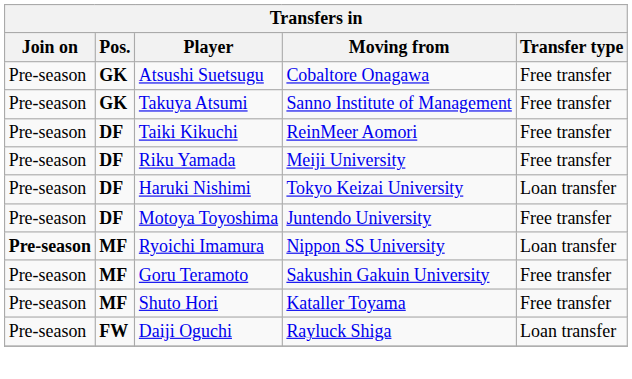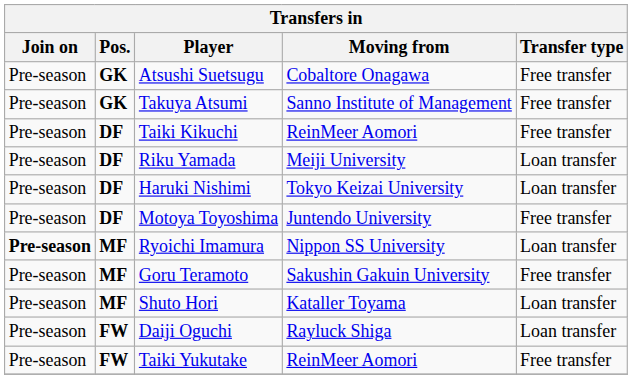(566, 160) Free transfer -> (568, 160) Loan transfer
(566, 302) Free transfer -> (568, 302) Loan transfer
+ row: (193, 359)
